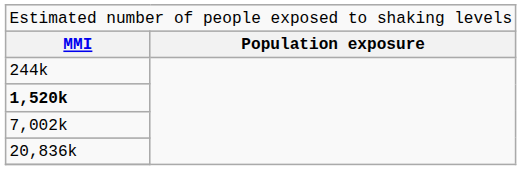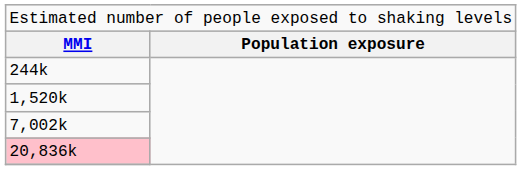(39, 98) bold -> (39, 98) normal
(43, 151) no background -> (43, 151) pink background
